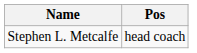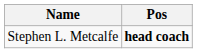(155, 36) normal -> (157, 36) bold
